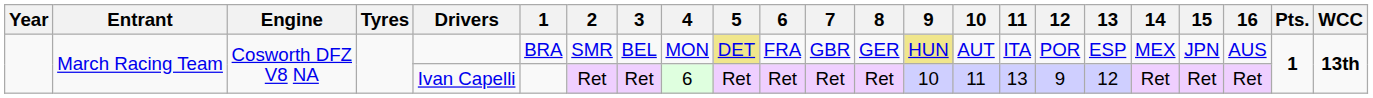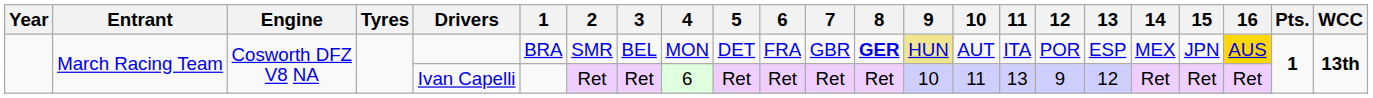(736, 49) khaki background -> (736, 49) no background
(879, 49) normal -> (879, 49) bold
(1247, 49) no background -> (1247, 49) gold background
